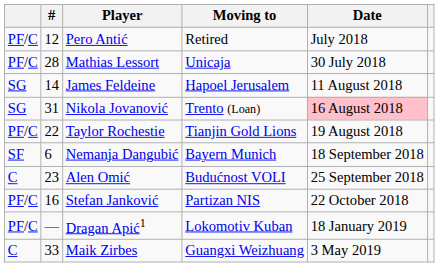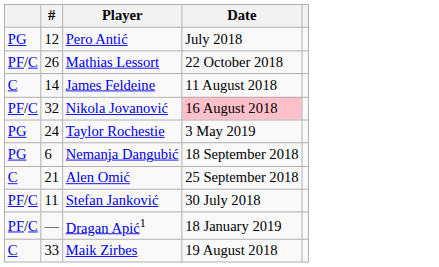- column: (245, 16)
(23, 39) PF/C -> (17, 39) PG
(52, 62) 28 -> (52, 62) 26
(348, 62) 30 July 2018 -> (234, 62) 22 October 2018
(17, 85) SG -> (13, 85) C
(17, 108) SG -> (23, 108) PF/C
(52, 108) 31 -> (52, 108) 32
(23, 131) PF/C -> (17, 131) PG
(52, 131) 22 -> (52, 131) 24
(357, 131) 19 August 2018 -> (220, 131) 3 May 2019
(16, 154) SF -> (17, 154) PG
(52, 177) 23 -> (52, 177) 21
(52, 200) 16 -> (51, 200) 11
(360, 200) 22 October 2018 -> (223, 200) 30 July 2018
(346, 250) 3 May 2019 -> (231, 250) 19 August 2018
